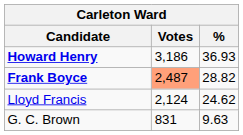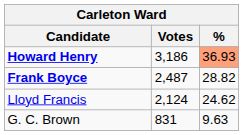(219, 57) no background -> (219, 57) lightsalmon background
(171, 78) lightsalmon background -> (171, 78) no background
